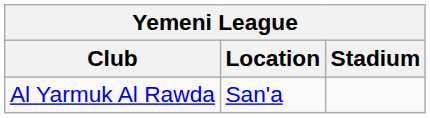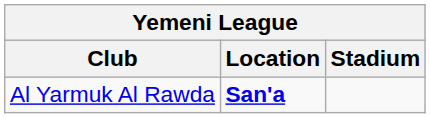(254, 94) normal -> (255, 94) bold
